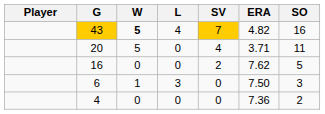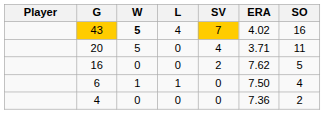(259, 30) 4.82 -> (259, 30) 4.02
(178, 83) 3 -> (178, 83) 1
(300, 83) 3 -> (300, 83) 4
